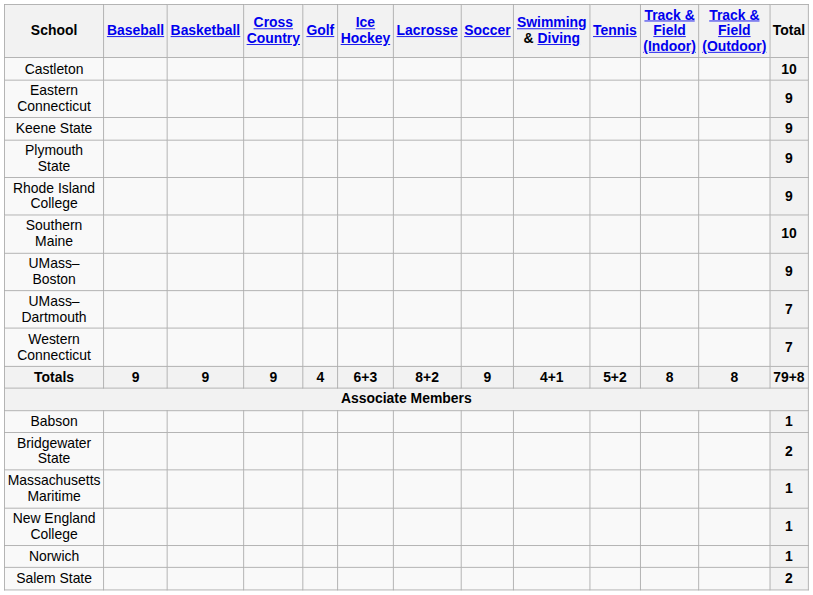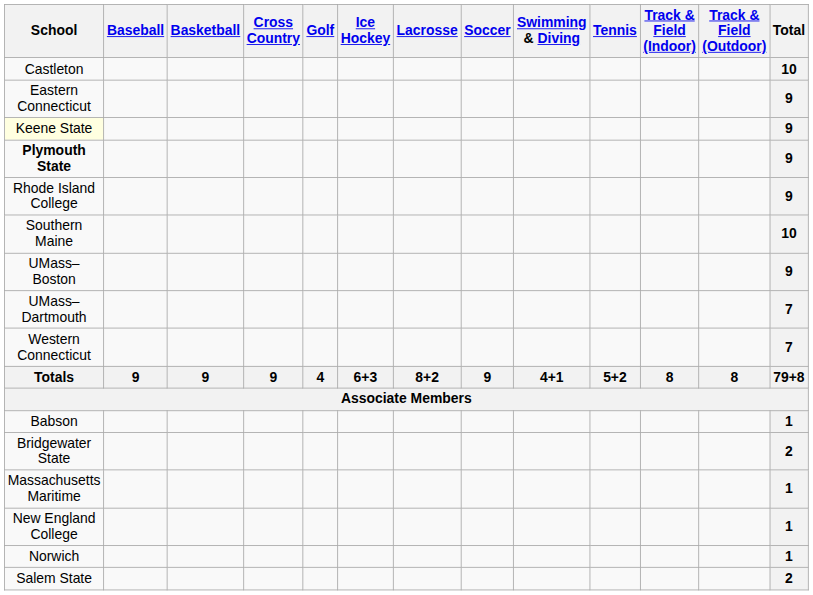(54, 128) no background -> (54, 128) lightyellow background
(54, 158) normal -> (54, 158) bold
